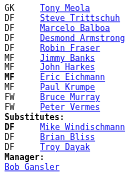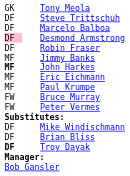(10, 38) no background -> (10, 38) pink background
(10, 68) normal -> (10, 68) bold
(10, 78) bold -> (10, 78) normal
(10, 127) bold -> (10, 127) normal
(10, 147) normal -> (10, 147) bold
